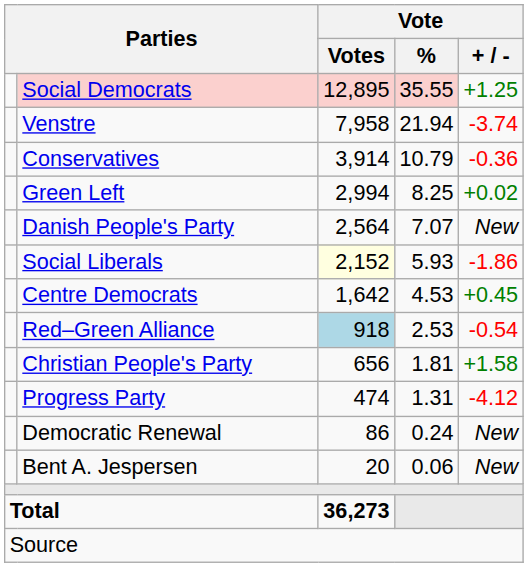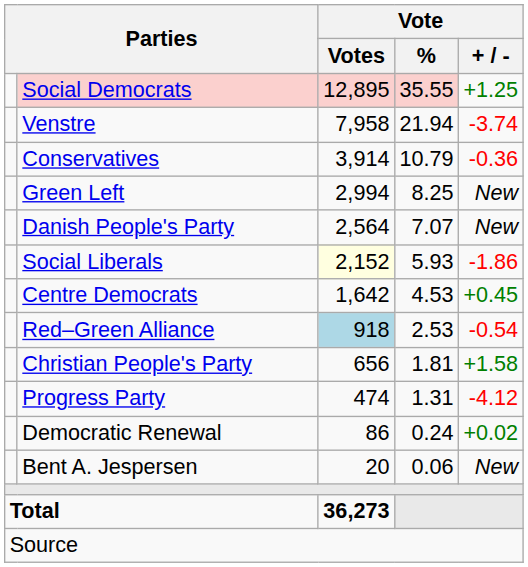(491, 192) +0.02 -> (496, 192) New
(496, 432) New -> (491, 432) +0.02
